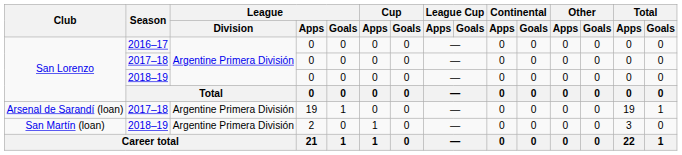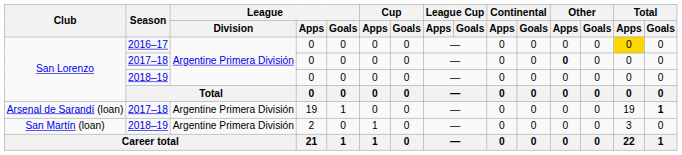(629, 45) no background -> (629, 45) gold background
(565, 61) normal -> (565, 61) bold
(661, 110) normal -> (661, 110) bold
